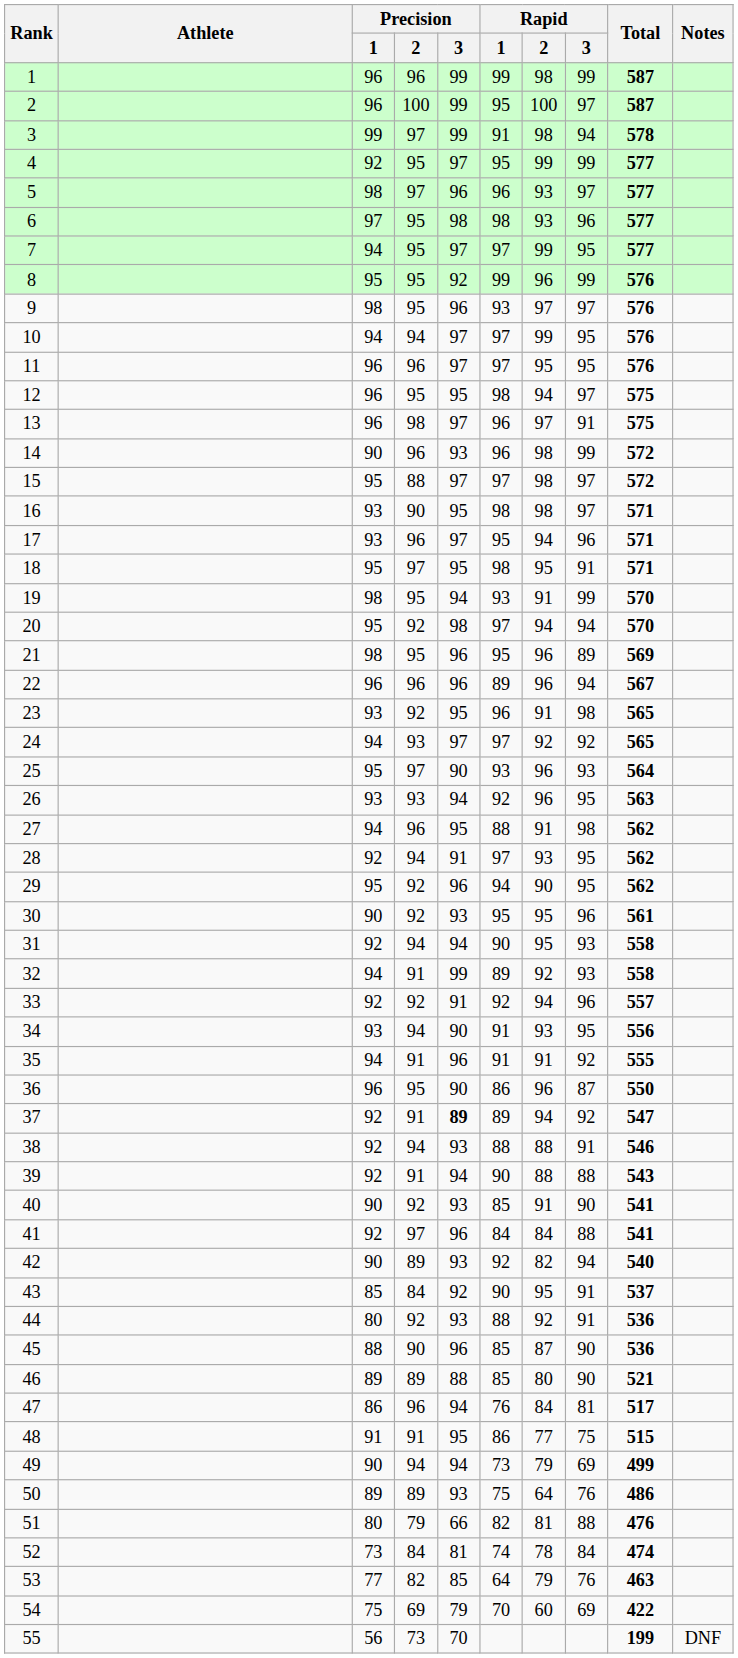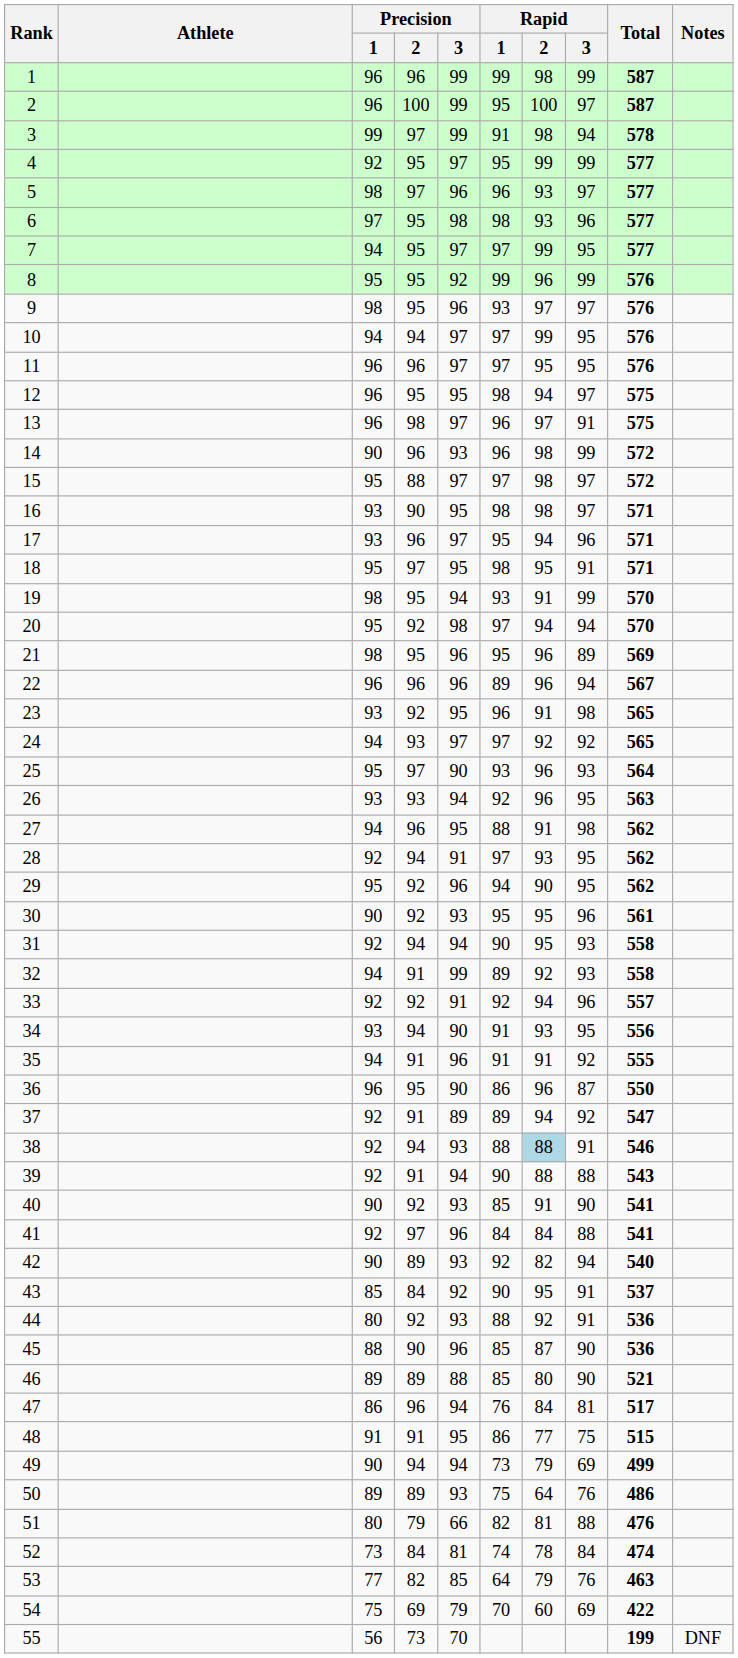(459, 1118) bold -> (459, 1118) normal
(544, 1147) no background -> (544, 1147) lightblue background
